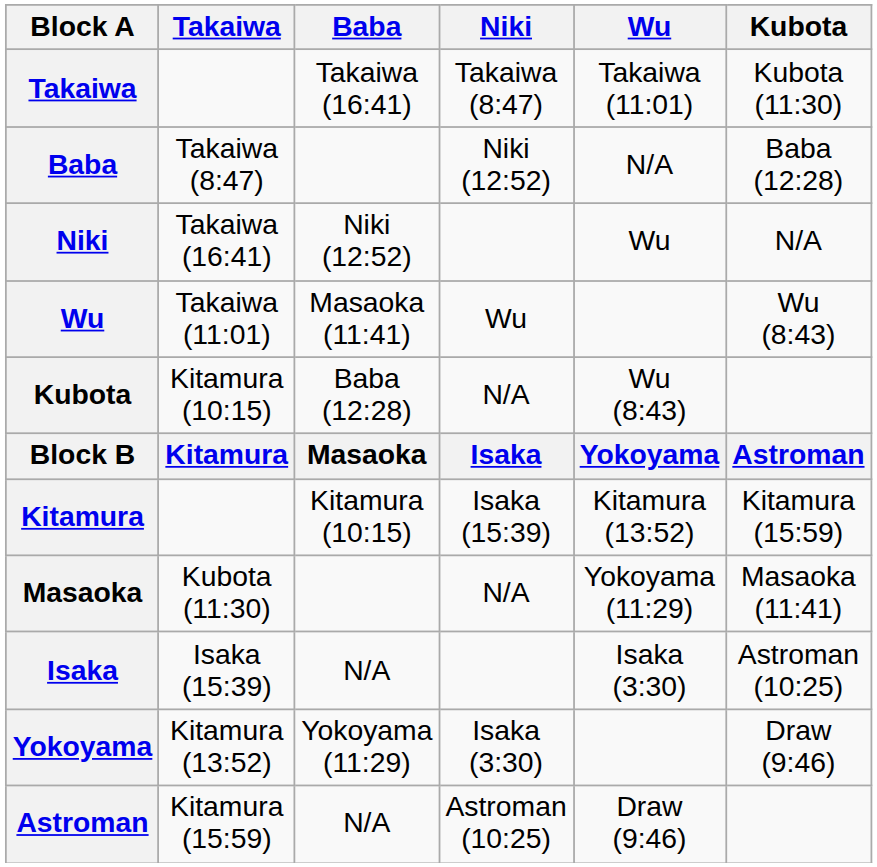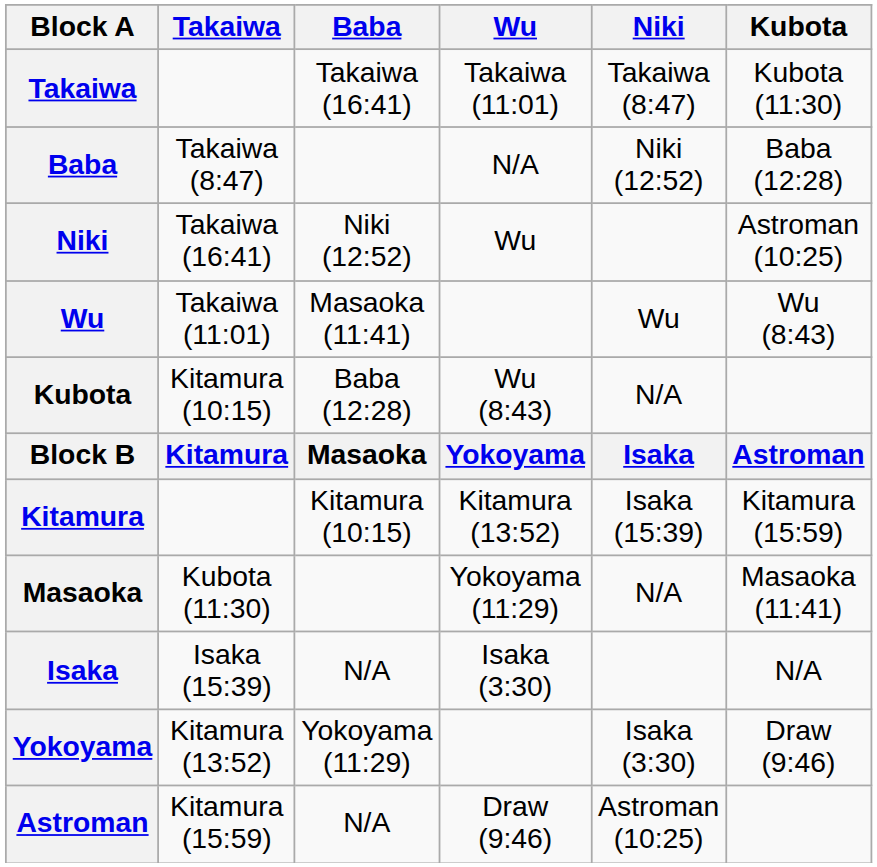columns swapped: (506, 26) <-> (649, 26)
(798, 241) N/A -> (798, 241) Astroman (10:25)
(798, 670) Astroman (10:25) -> (798, 670) N/A
